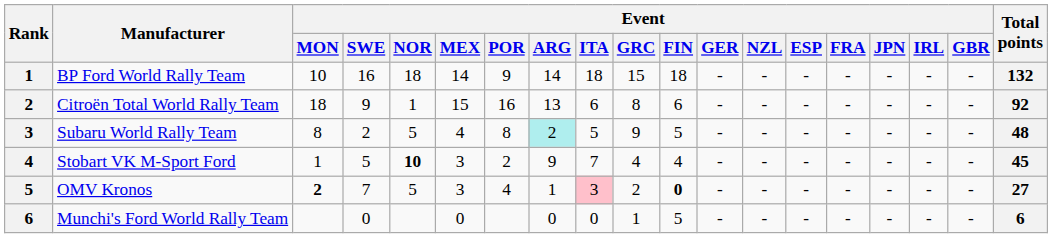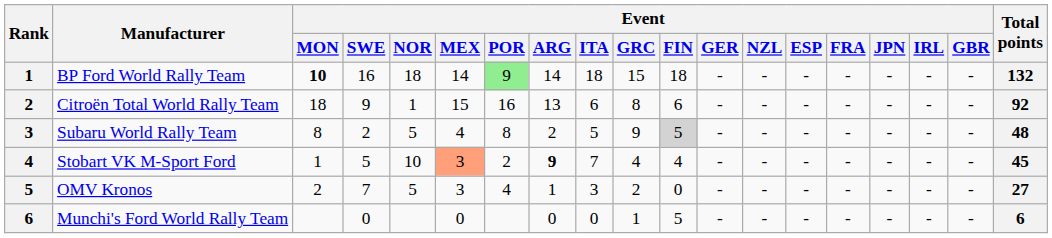(318, 76) normal -> (318, 76) bold
(506, 76) no background -> (506, 76) lightgreen background
(552, 133) paleturquoise background -> (552, 133) no background
(678, 133) no background -> (678, 133) lightgrey background
(413, 161) bold -> (413, 161) normal
(460, 161) no background -> (460, 161) lightsalmon background
(552, 161) normal -> (552, 161) bold
(318, 190) bold -> (318, 190) normal
(594, 190) pink background -> (594, 190) no background
(678, 190) bold -> (678, 190) normal
